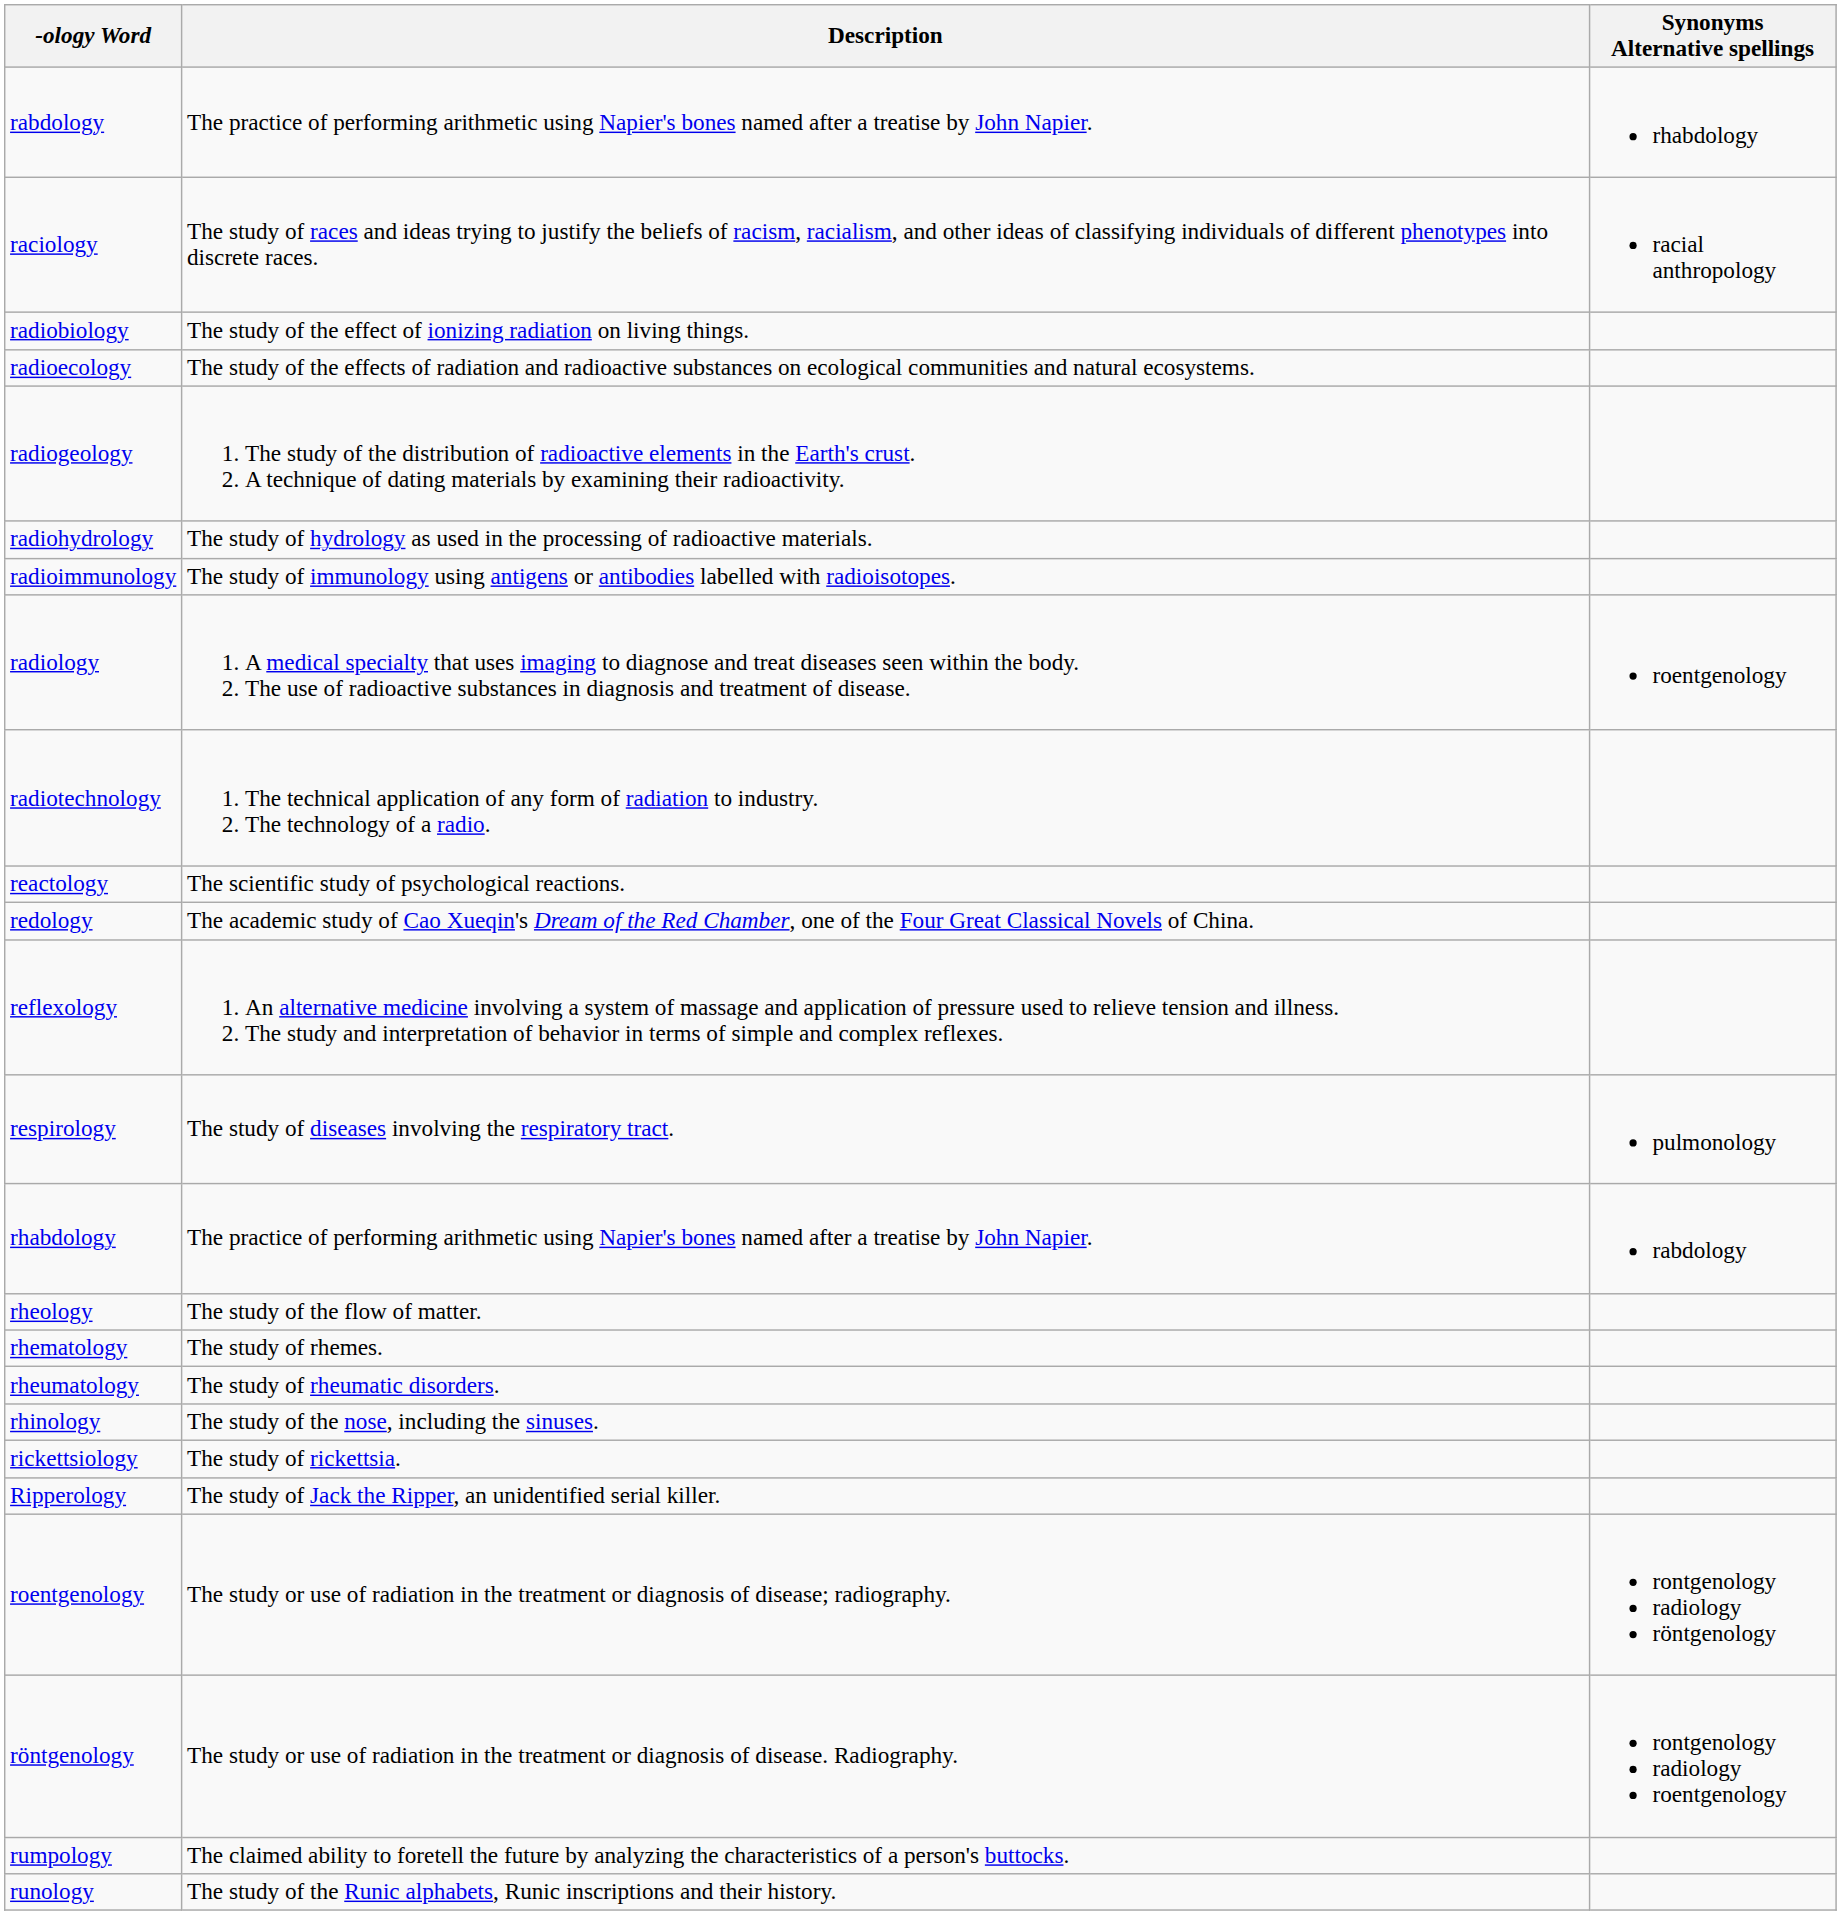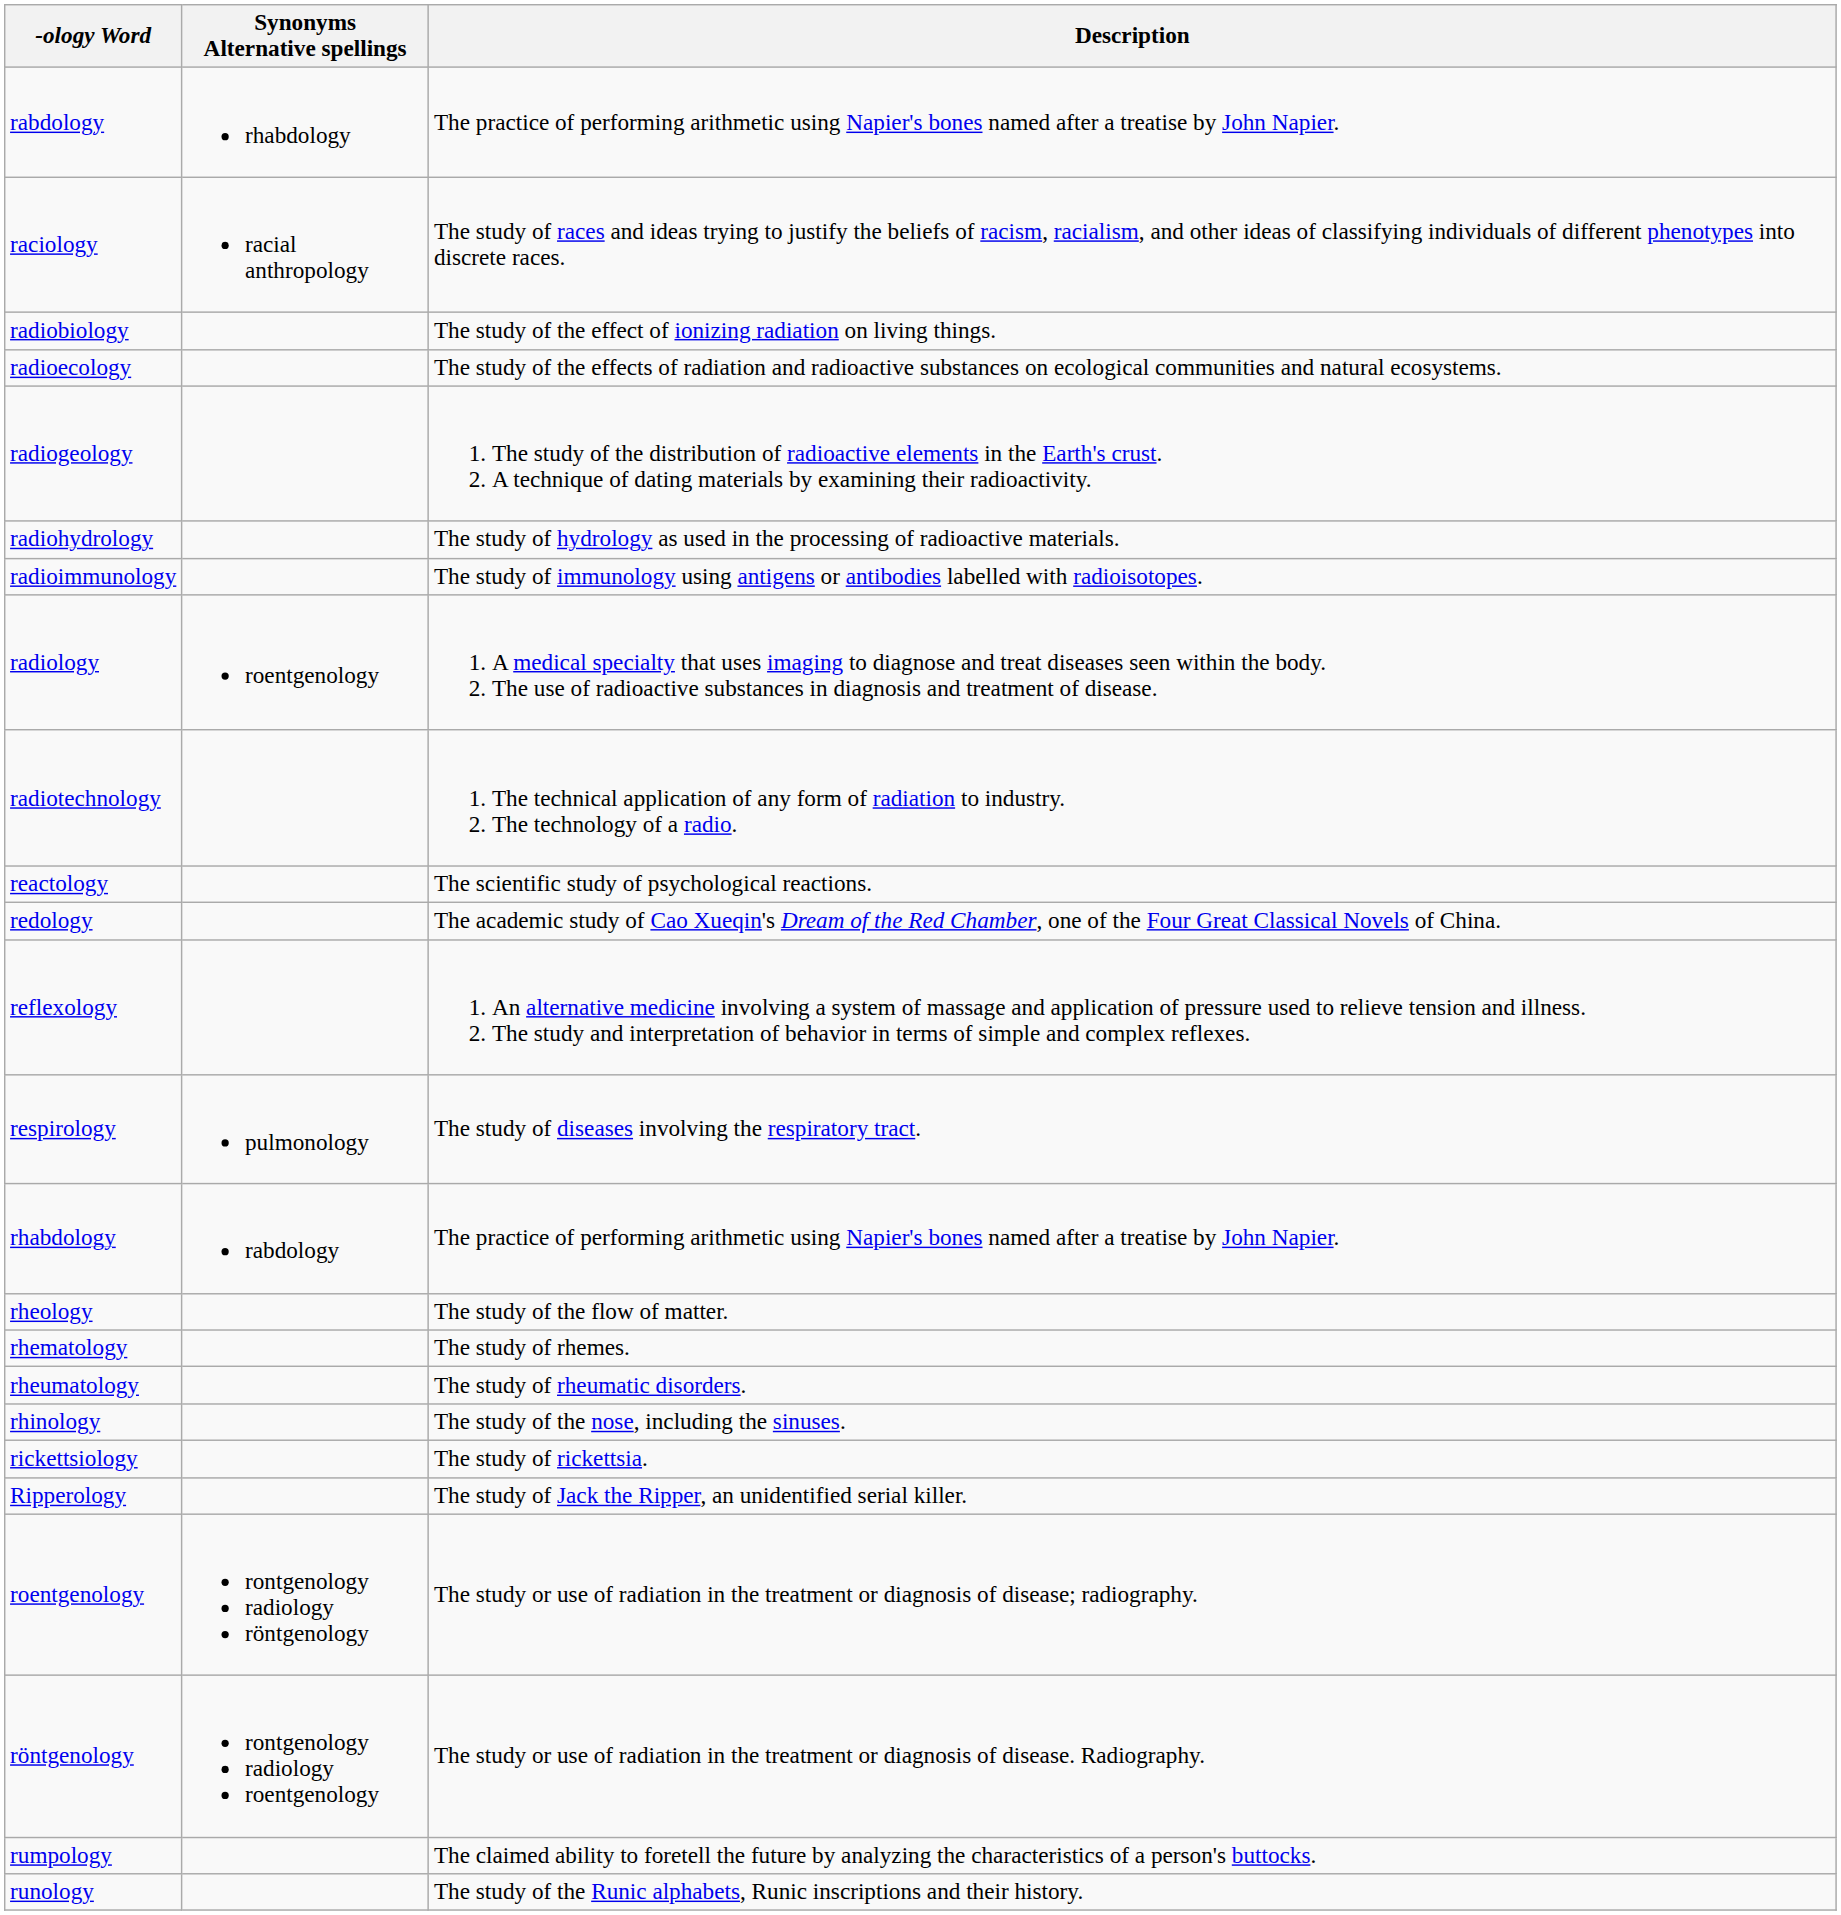columns swapped: (885, 35) <-> (1713, 35)
